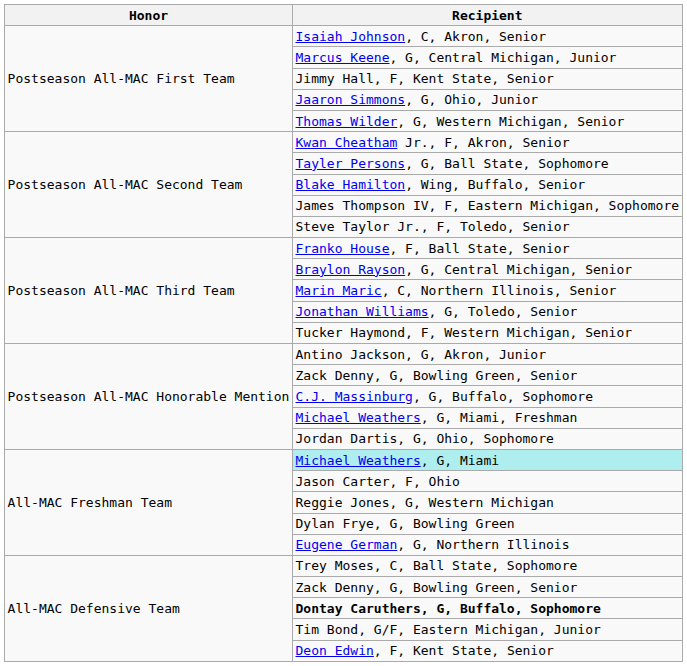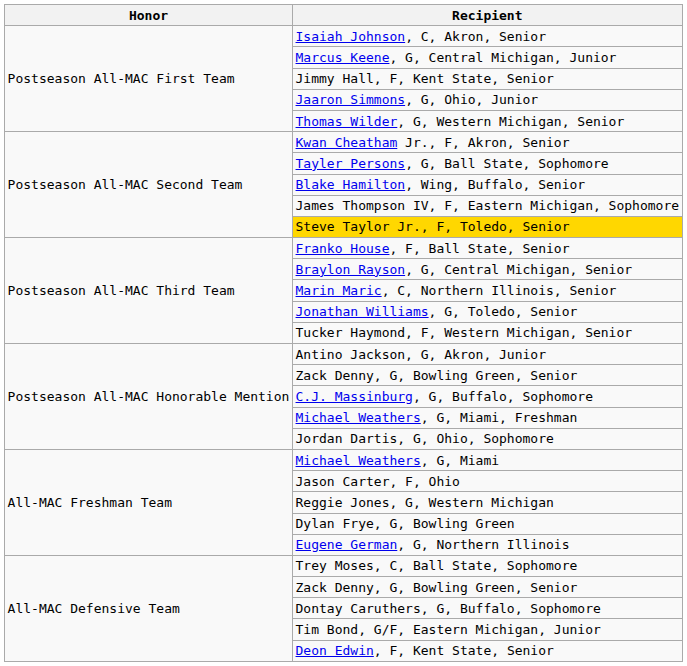(433, 227) no background -> (433, 227) gold background
(397, 460) paleturquoise background -> (397, 460) no background
(448, 608) bold -> (448, 608) normal
